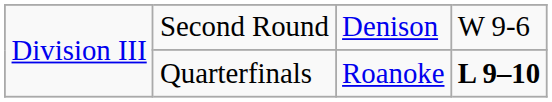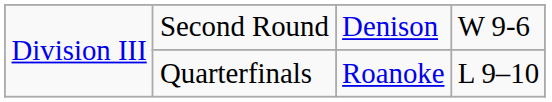(499, 73) bold -> (498, 73) normal
